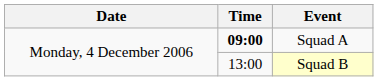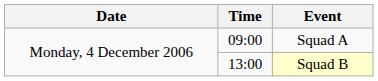(245, 40) bold -> (245, 40) normal
